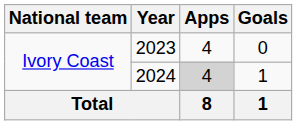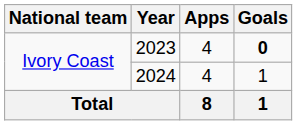(263, 47) normal -> (263, 47) bold
(207, 76) lightgrey background -> (207, 76) no background
